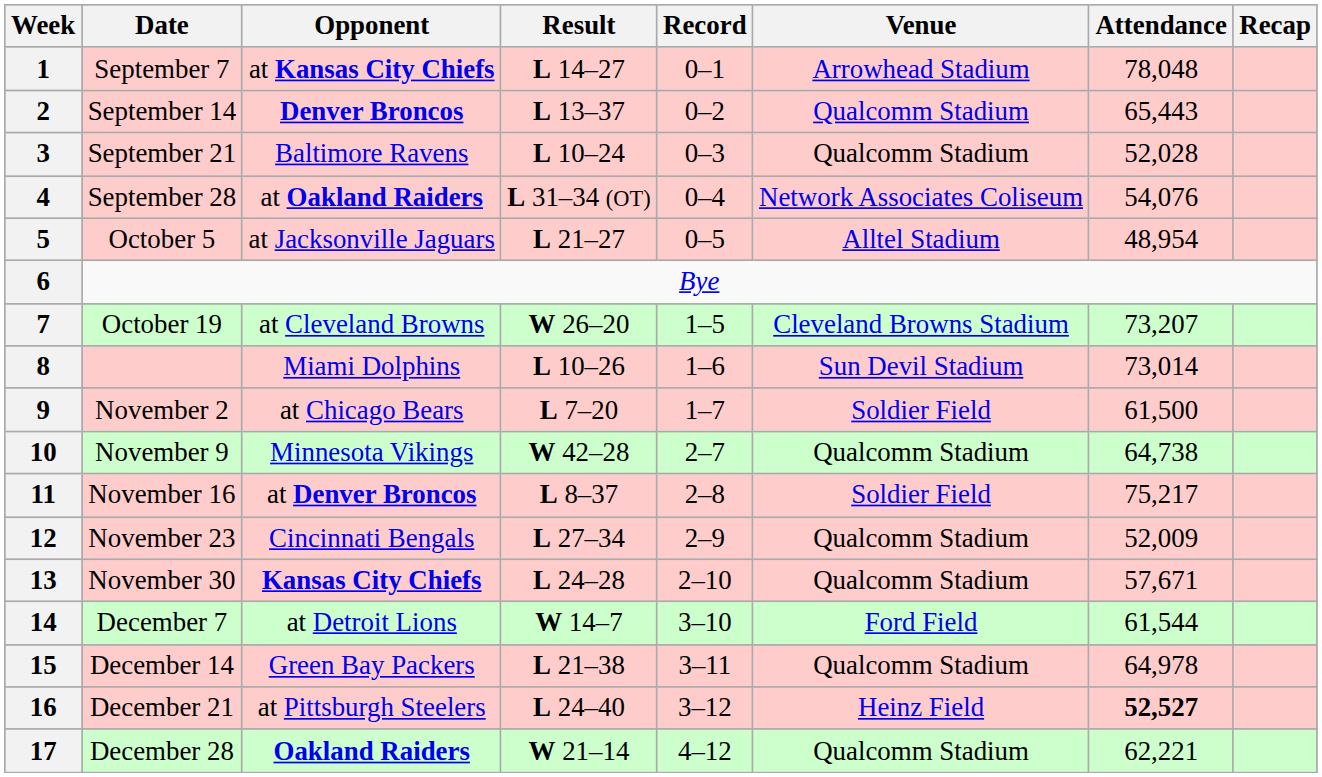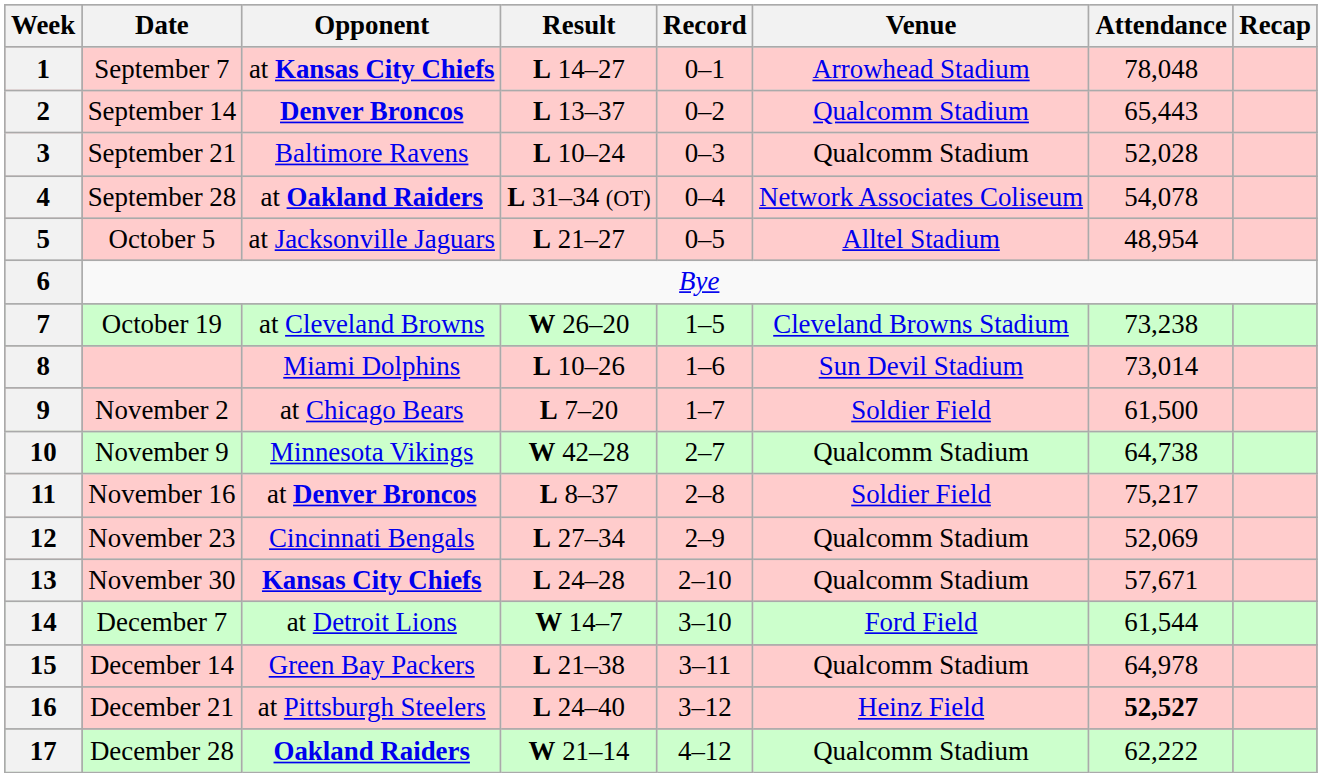(1161, 196) 54,076 -> (1161, 196) 54,078
(1161, 324) 73,207 -> (1161, 324) 73,238
(1161, 537) 52,009 -> (1161, 537) 52,069
(1161, 750) 62,221 -> (1161, 750) 62,222
